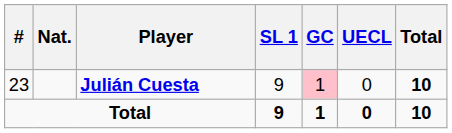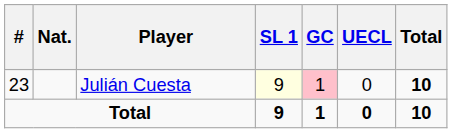(140, 84) bold -> (136, 84) normal
(279, 84) no background -> (279, 84) lightyellow background
